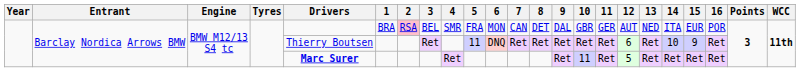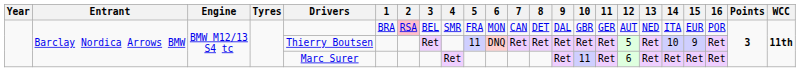(629, 44) 6 -> (629, 44) 5
(330, 59) bold -> (330, 59) normal
(629, 59) 5 -> (629, 59) 6
